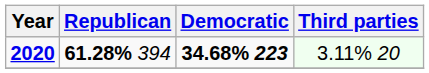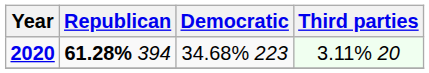(235, 53) bold -> (235, 53) normal
